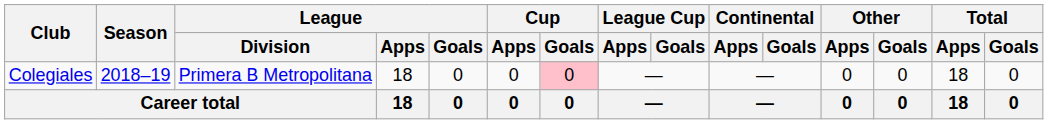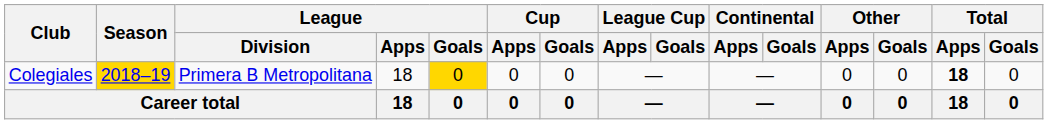(136, 75) no background -> (136, 75) gold background
(458, 75) no background -> (458, 75) gold background
(569, 75) pink background -> (569, 75) no background
(958, 75) normal -> (958, 75) bold
